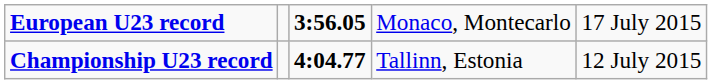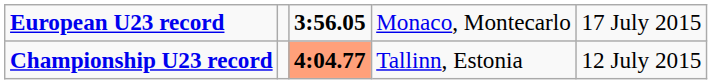(330, 59) no background -> (330, 59) lightsalmon background
